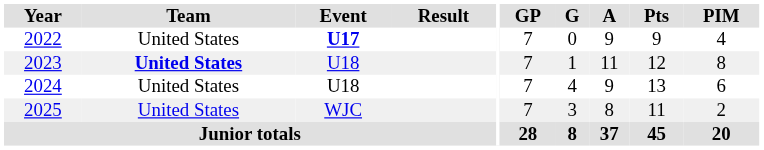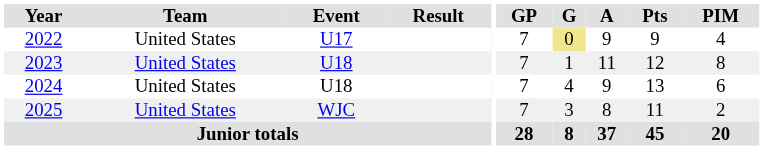(343, 39) bold -> (336, 39) normal
(572, 39) no background -> (569, 39) khaki background
(188, 62) bold -> (185, 62) normal
